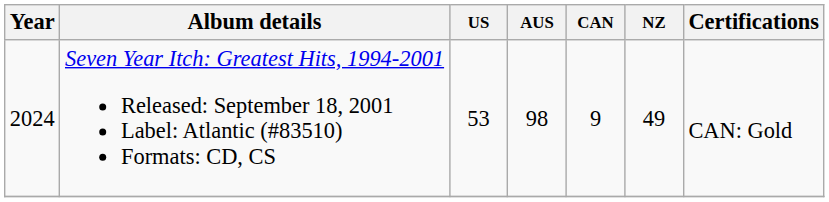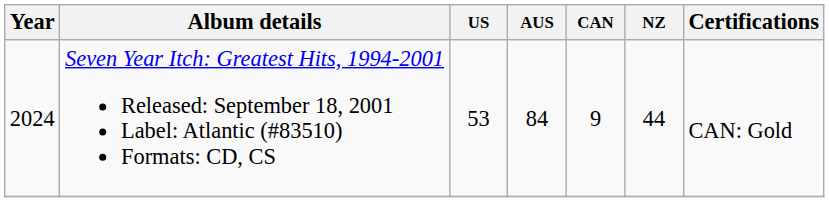(537, 117) 98 -> (537, 117) 84
(654, 117) 49 -> (654, 117) 44
